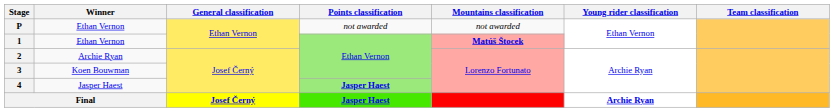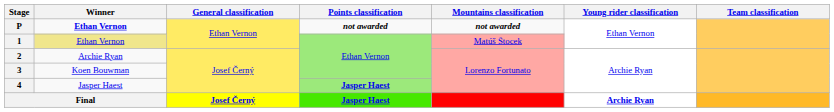(100, 26) normal -> (100, 26) bold
(365, 26) normal -> (365, 26) bold
(498, 26) normal -> (498, 26) bold
(100, 41) no background -> (100, 41) khaki background
(498, 41) bold -> (498, 41) normal
